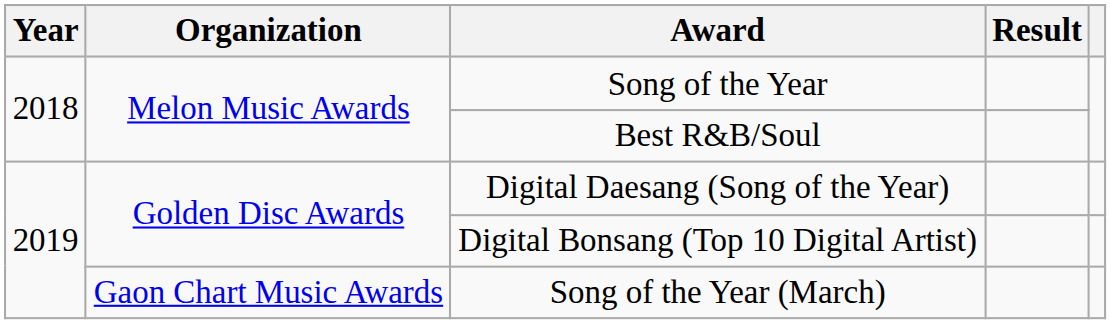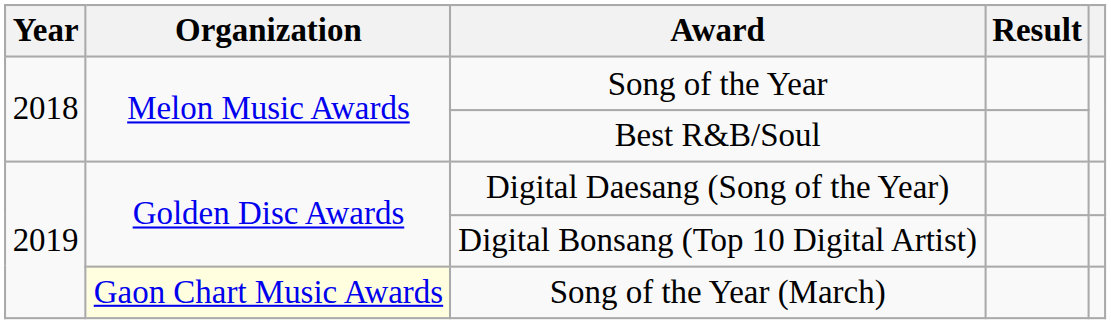(268, 291) no background -> (268, 291) lightyellow background
